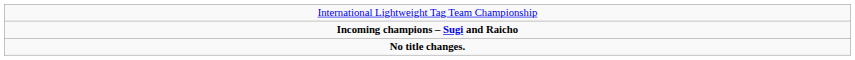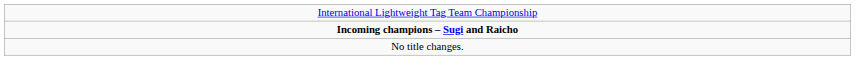(427, 47) bold -> (427, 47) normal
